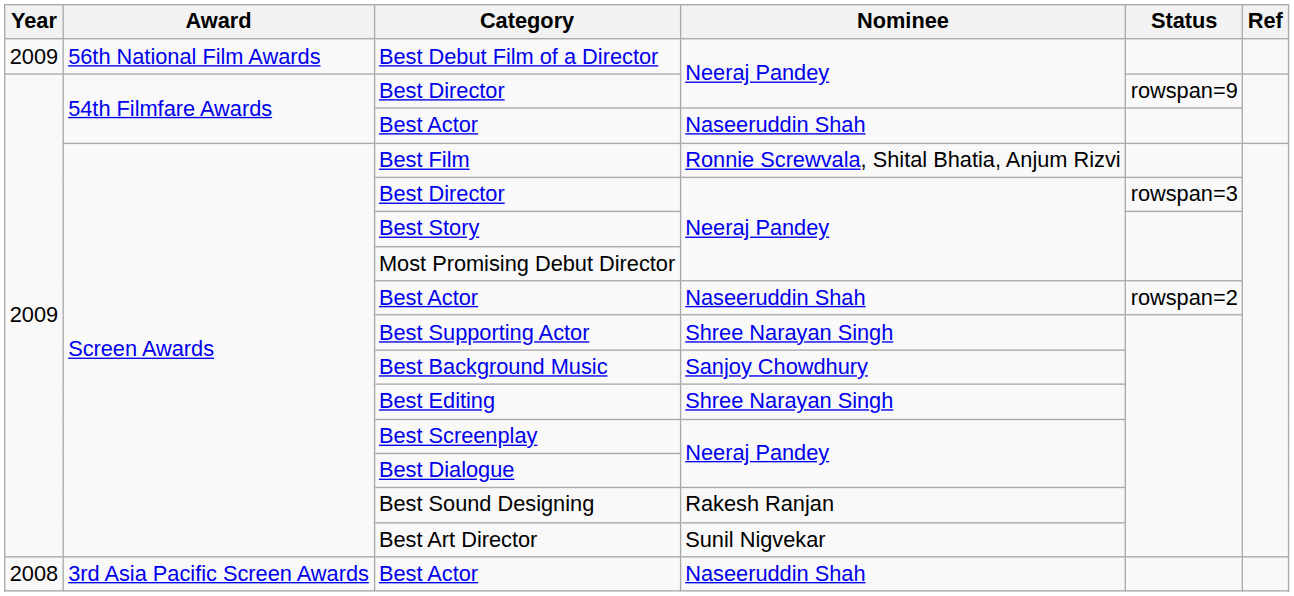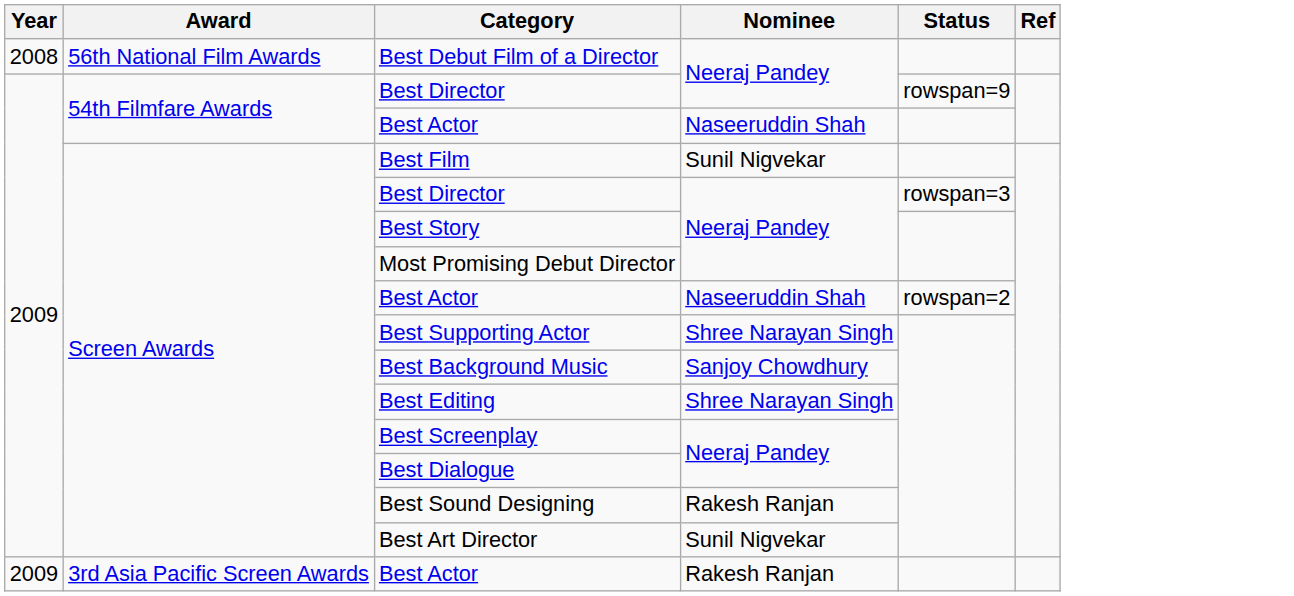(34, 56) 2009 -> (34, 56) 2008
(903, 159) Ronnie Screwvala, Shital Bhatia, Anjum Rizvi -> (755, 159) Sunil Nigvekar
(34, 573) 2008 -> (34, 573) 2009
(775, 573) Naseeruddin Shah -> (760, 573) Rakesh Ranjan
